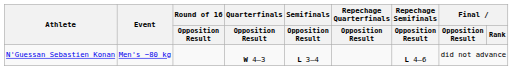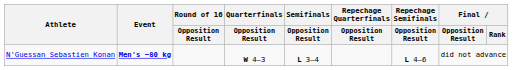(145, 55) normal -> (145, 55) bold
